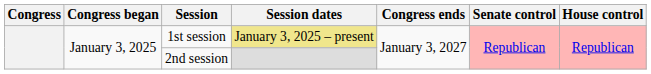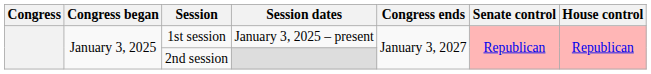(304, 36) khaki background -> (304, 36) no background
